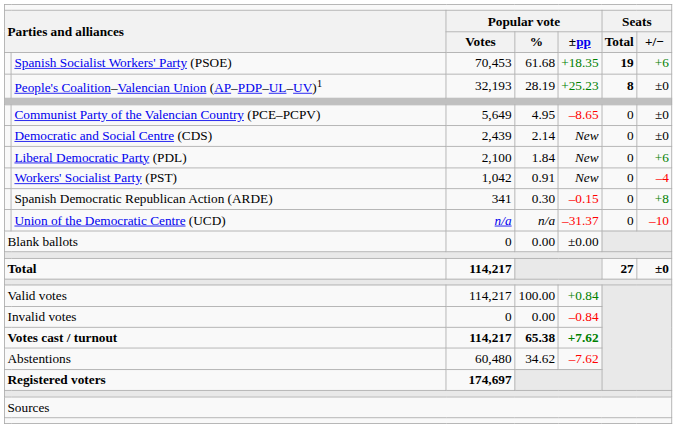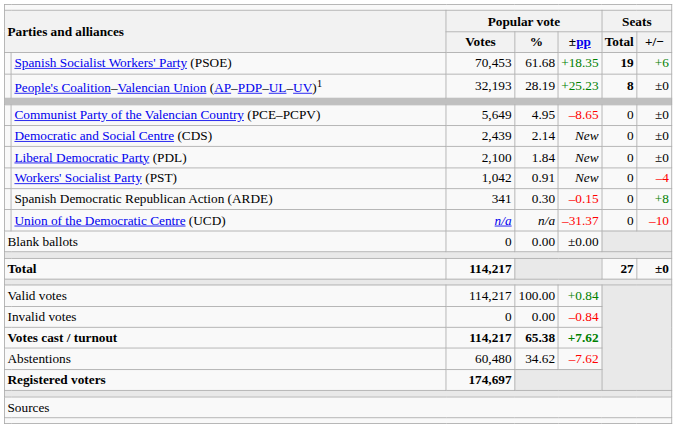(662, 157) +6 -> (662, 157) ±0
